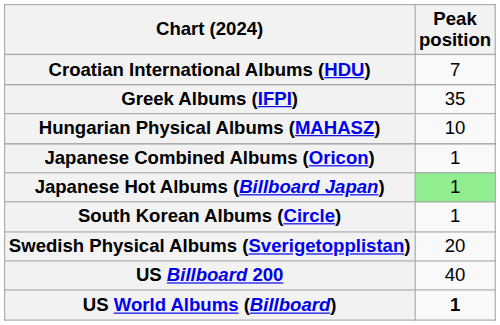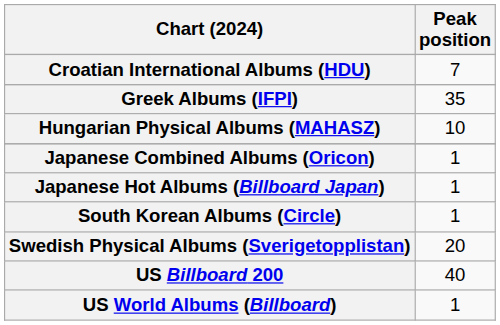(455, 187) lightgreen background -> (455, 187) no background
(455, 305) bold -> (455, 305) normal
